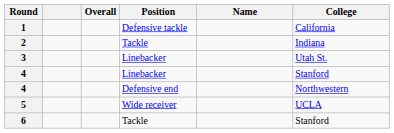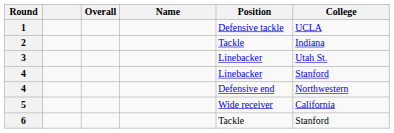columns swapped: (245, 12) <-> (158, 12)
(315, 27) California -> (309, 27) UCLA
(309, 105) UCLA -> (315, 105) California
